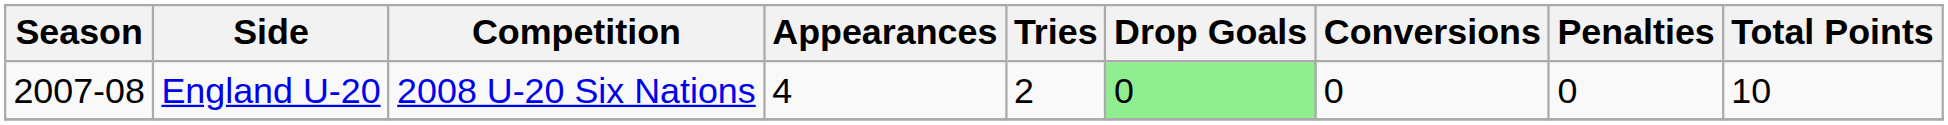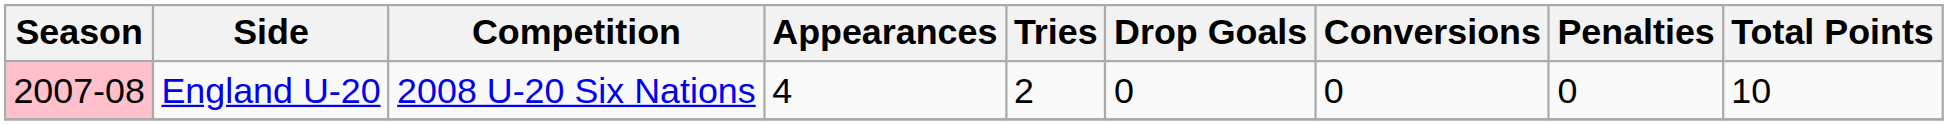(79, 89) no background -> (79, 89) pink background
(1124, 89) lightgreen background -> (1124, 89) no background
